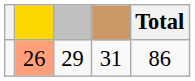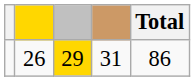(34, 57) lightsalmon background -> (34, 57) no background
(73, 57) no background -> (73, 57) gold background
